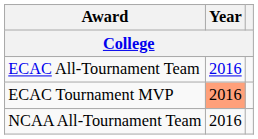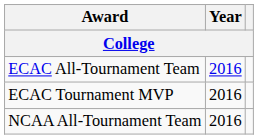(225, 95) lightsalmon background -> (225, 95) no background
